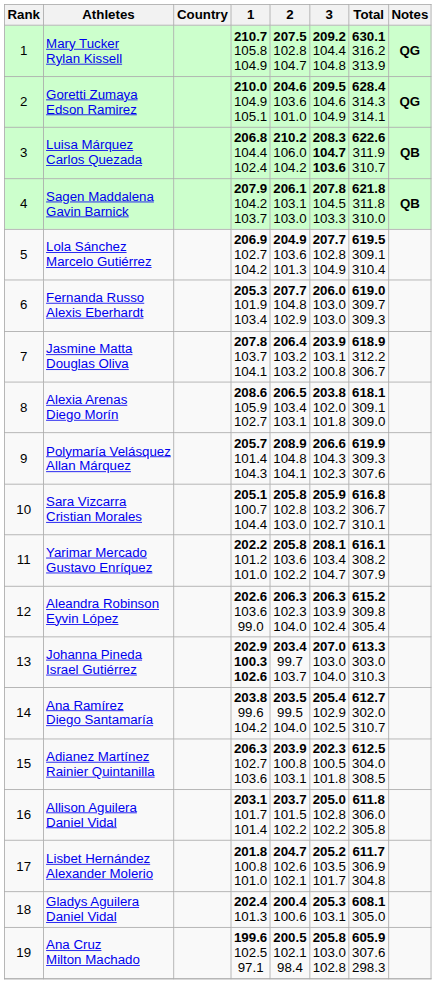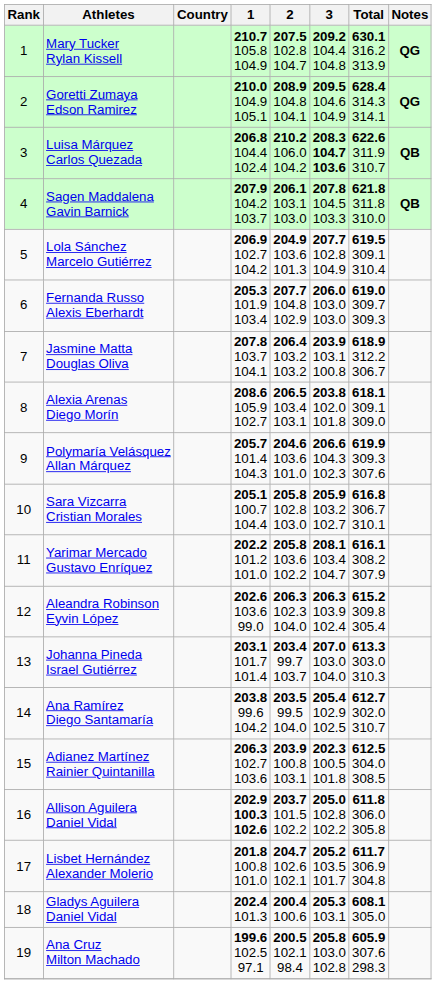(290, 101) 204.6 103.6 101.0 -> (290, 101) 208.9 104.8 104.1
(290, 458) 208.9 104.8 104.1 -> (290, 458) 204.6 103.6 101.0
(251, 662) 202.9 100.3 102.6 -> (251, 662) 203.1 101.7 101.4
(251, 815) 203.1 101.7 101.4 -> (251, 815) 202.9 100.3 102.6
